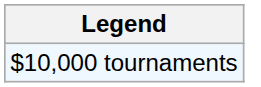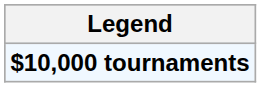(124, 62) normal -> (130, 62) bold
